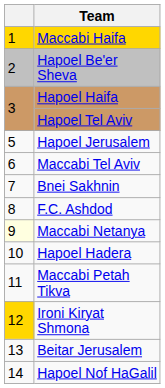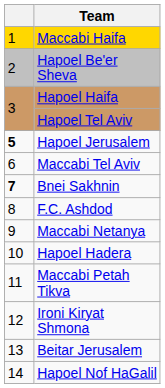(12, 142) normal -> (12, 142) bold
(12, 186) normal -> (12, 186) bold
(12, 231) lightyellow background -> (12, 231) no background
(15, 320) gold background -> (15, 320) no background
